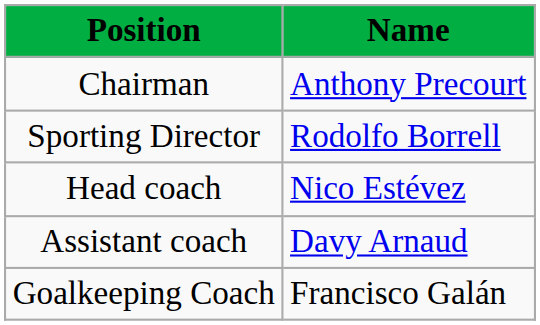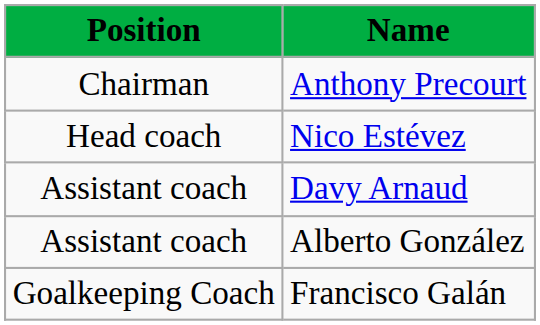- row: (395, 135)
+ row: (407, 240)
